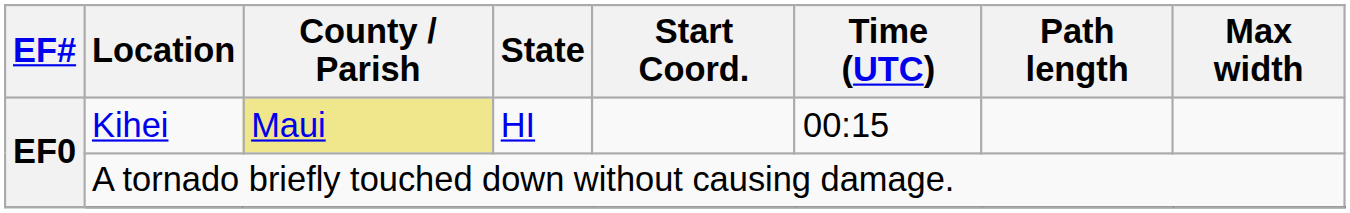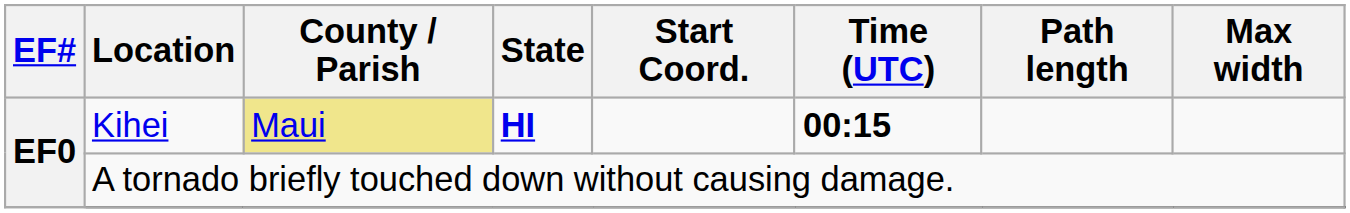(518, 125) normal -> (518, 125) bold
(846, 125) normal -> (847, 125) bold
